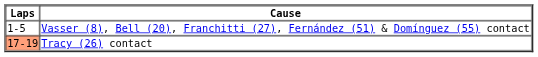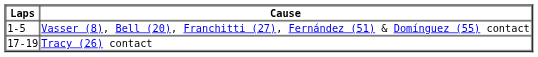(23, 43) lightsalmon background -> (23, 43) no background
